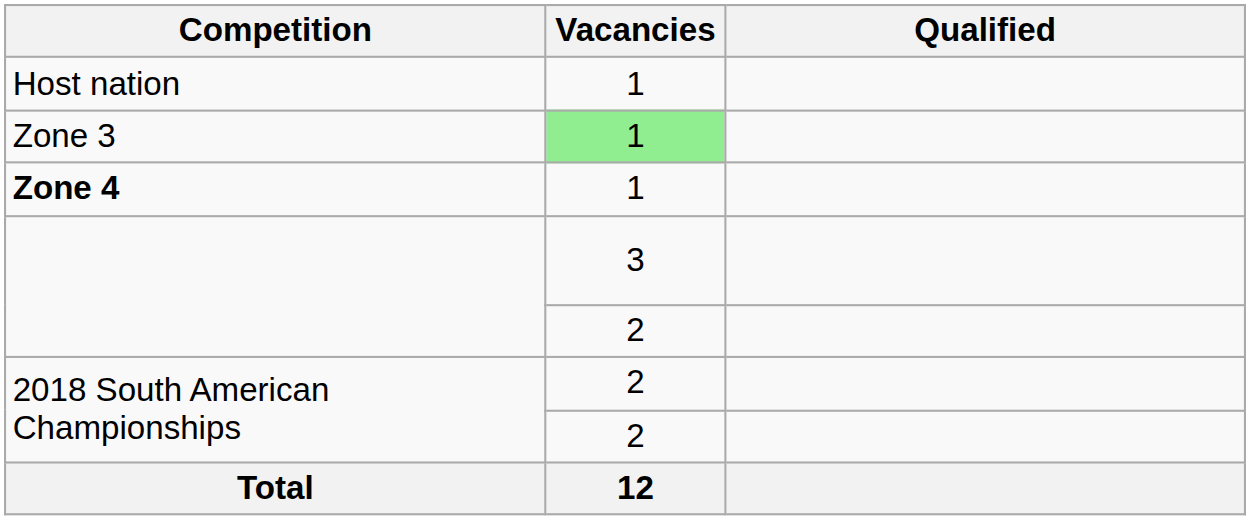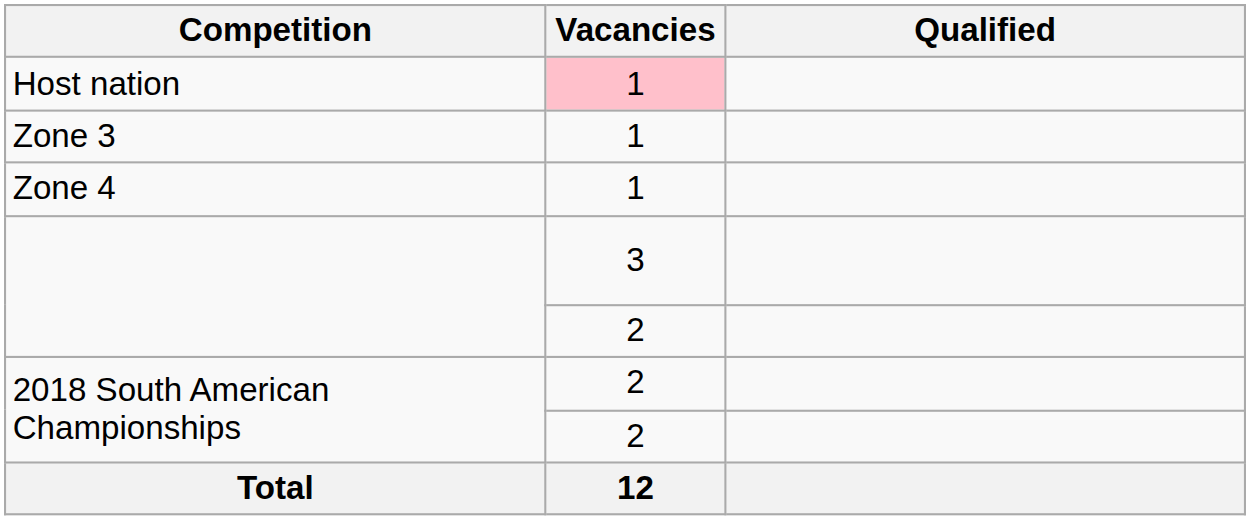(635, 83) no background -> (635, 83) pink background
(635, 135) lightgreen background -> (635, 135) no background
(66, 188) bold -> (64, 188) normal
